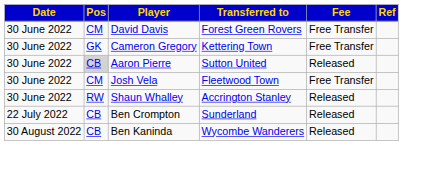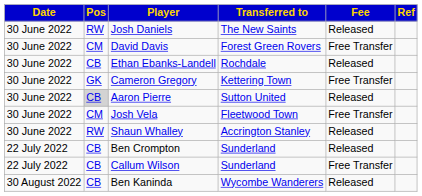+ row: (142, 30)
+ row: (163, 64)
+ row: (145, 166)
